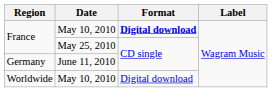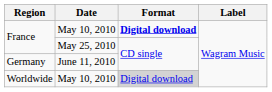(157, 78) no background -> (157, 78) lightgrey background
